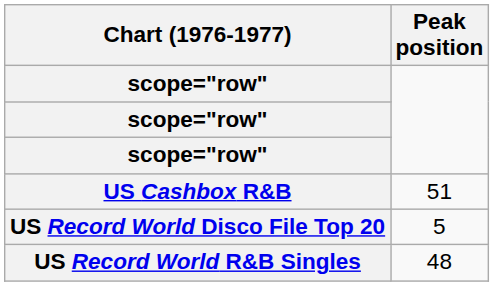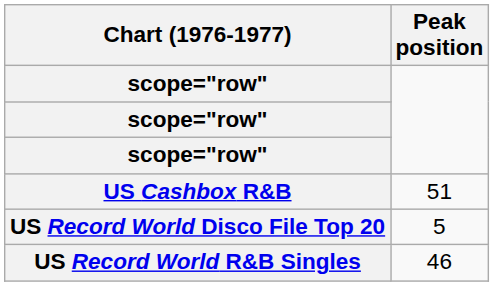(439, 262) 48 -> (439, 262) 46
